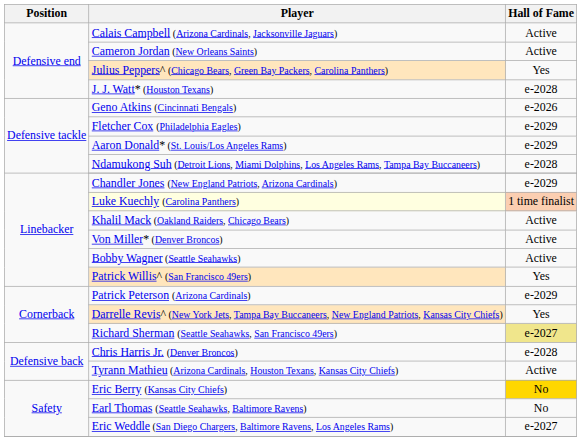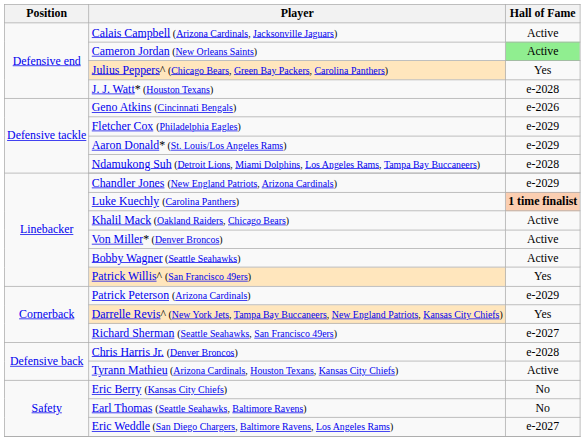(541, 51) no background -> (543, 51) lightgreen background
(165, 201) lightyellow background -> (165, 201) no background
(541, 201) normal -> (543, 201) bold
(541, 333) khaki background -> (543, 333) no background
(541, 389) gold background -> (543, 389) no background
